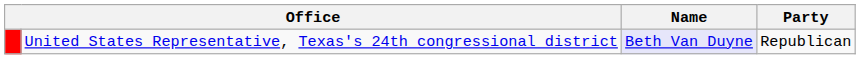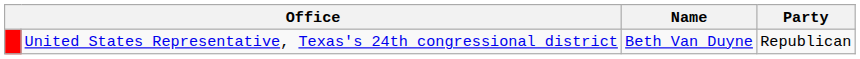(689, 42) lavender background -> (689, 42) no background
